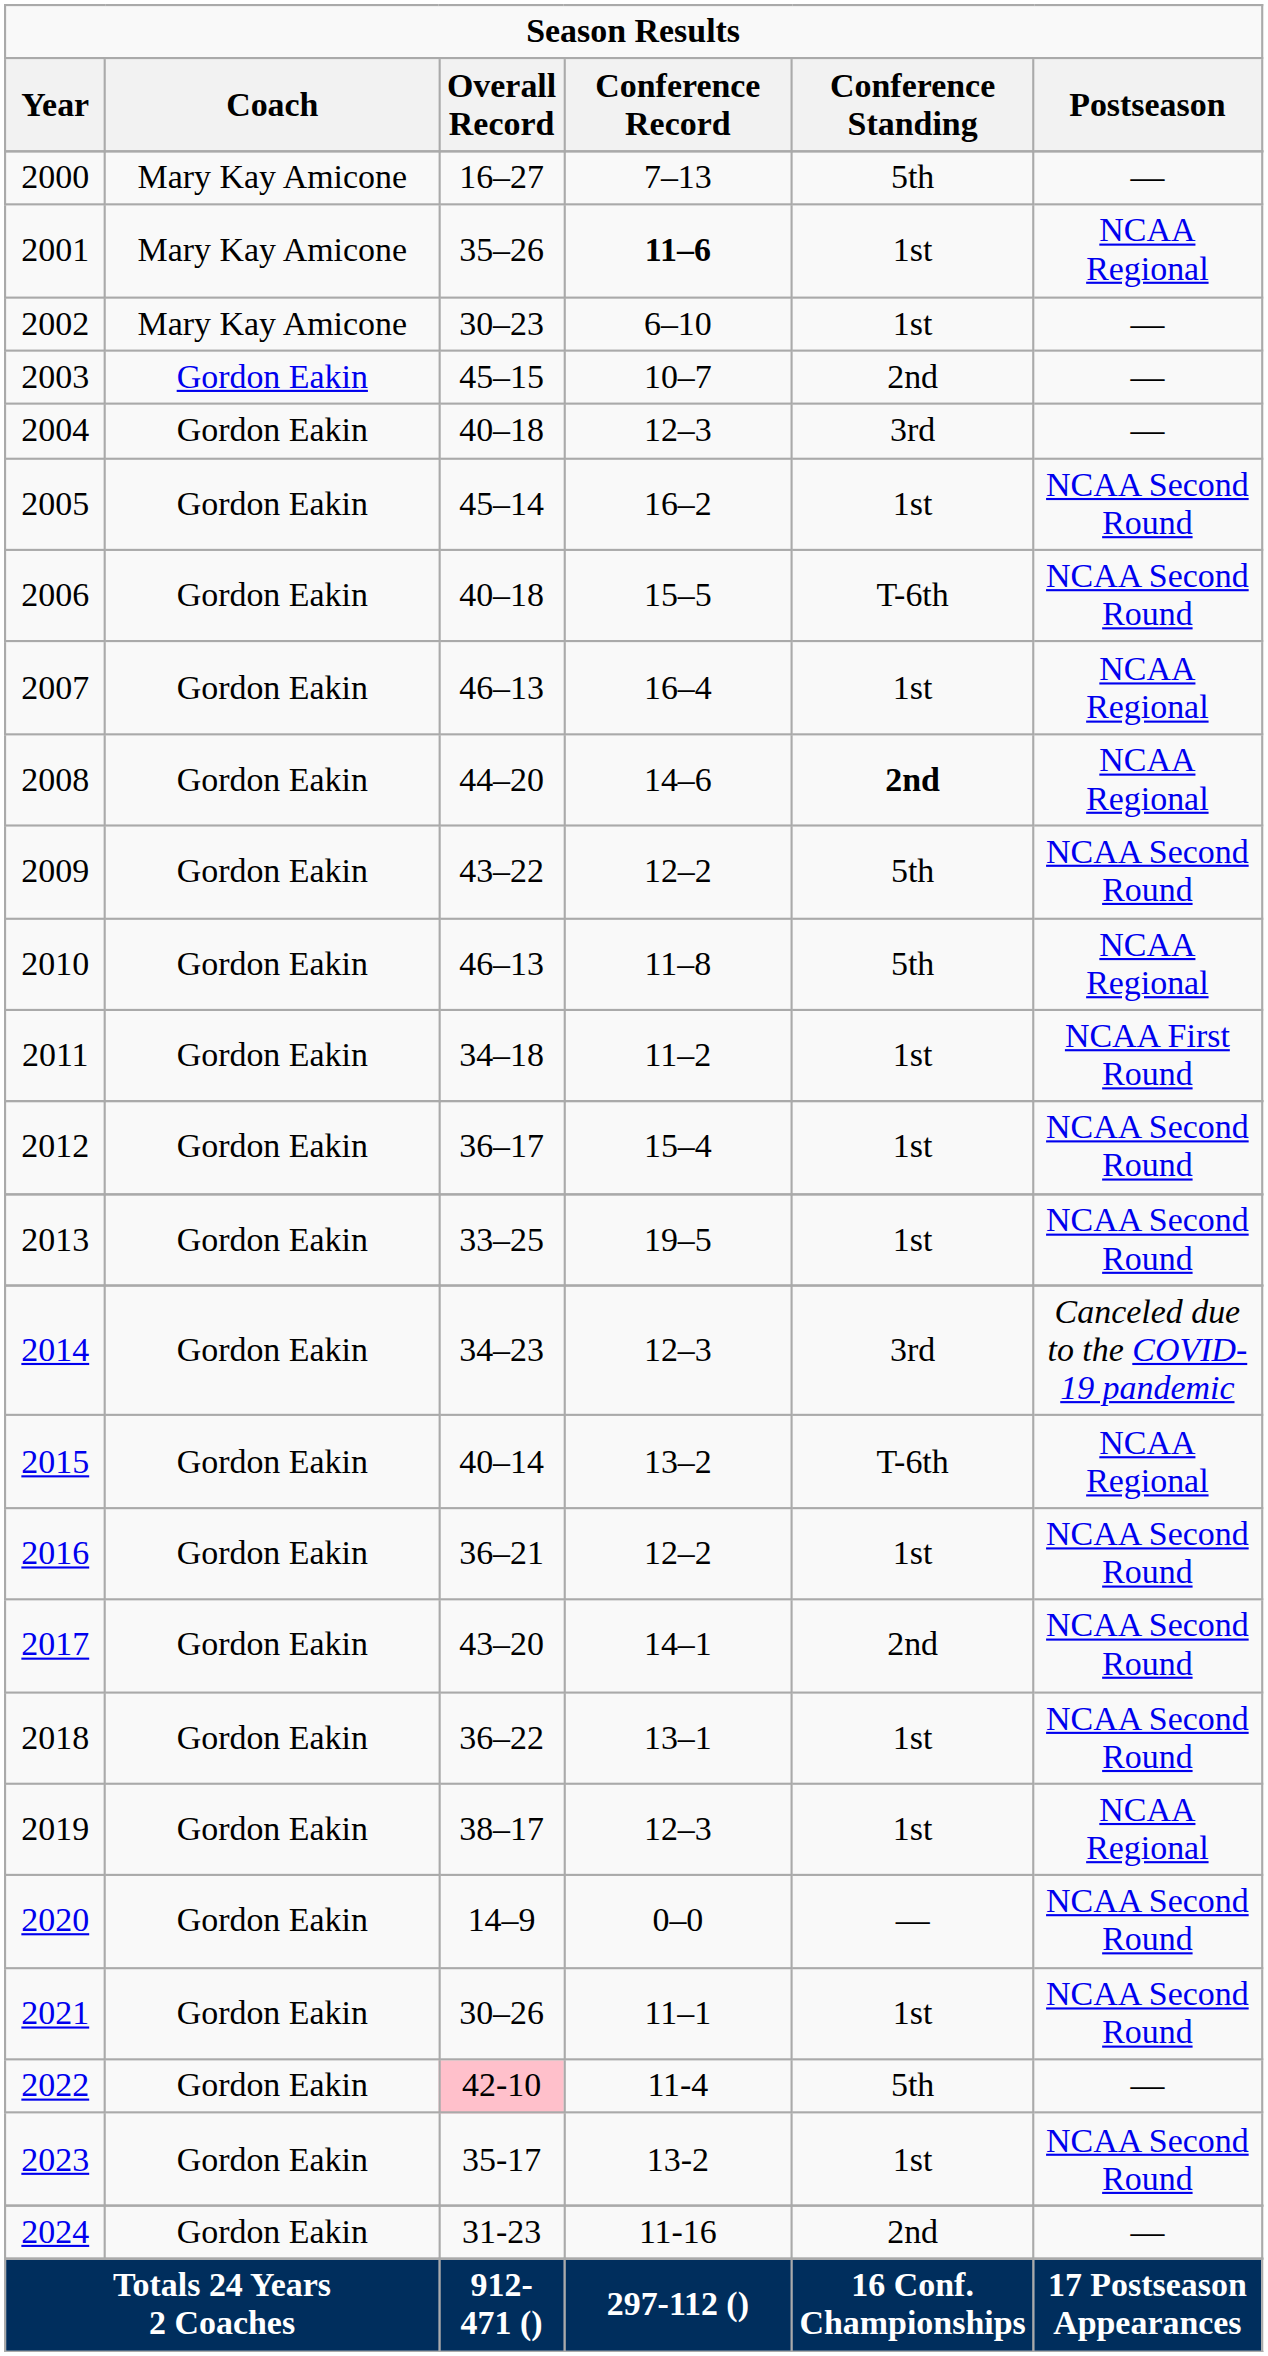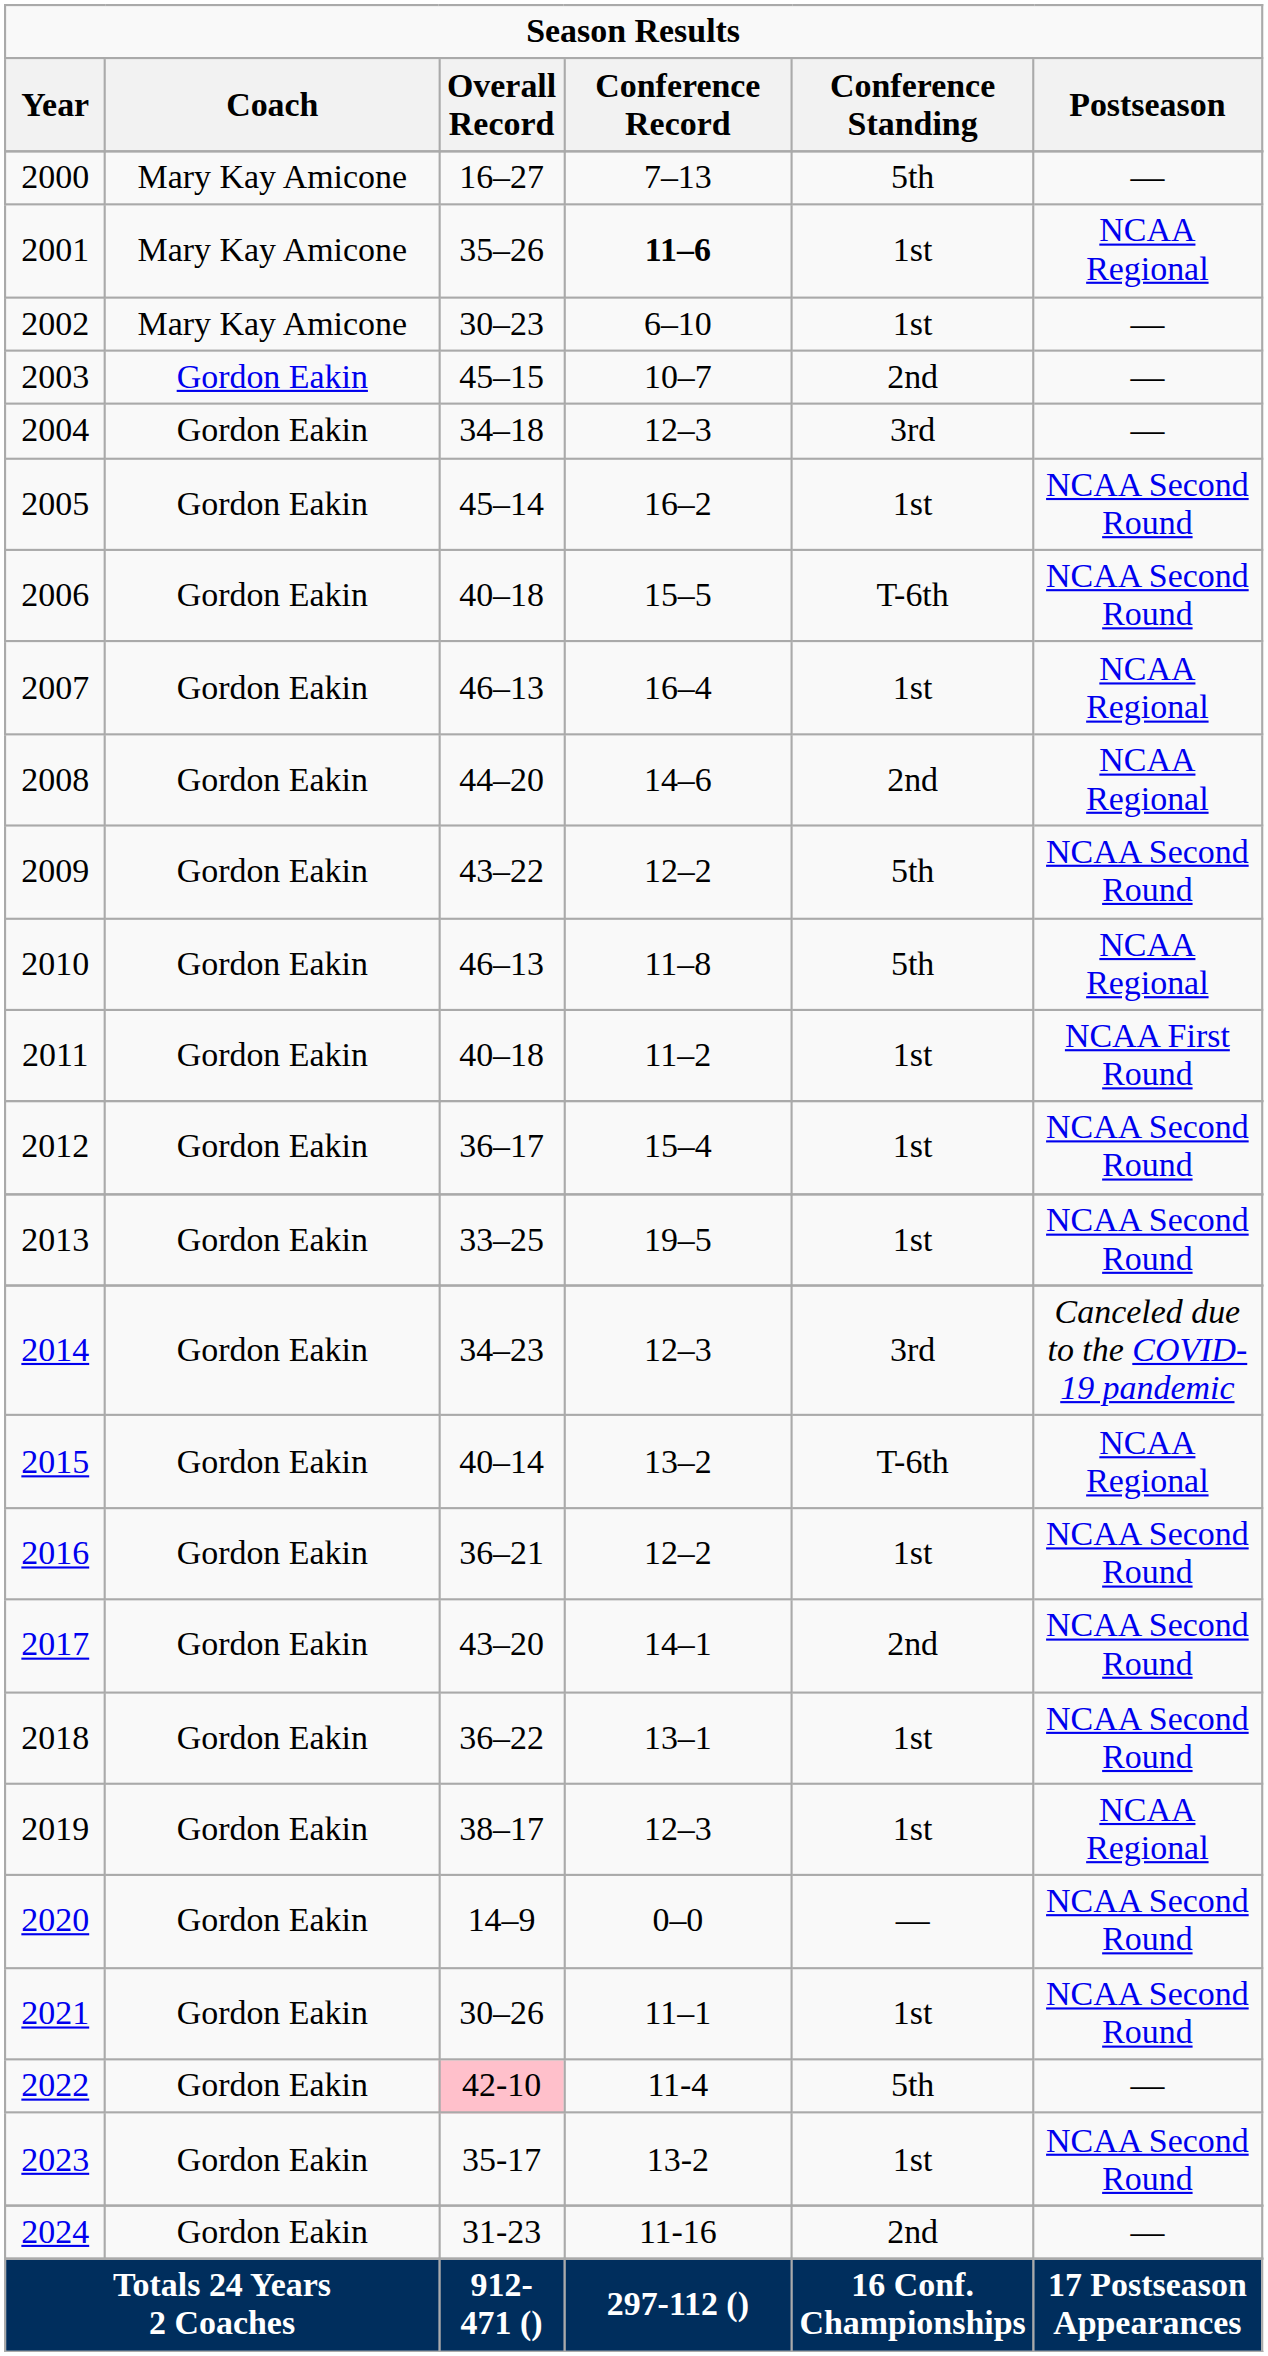(502, 430) 40–18 -> (502, 430) 34–18
(913, 779) bold -> (913, 779) normal
(502, 1055) 34–18 -> (502, 1055) 40–18
